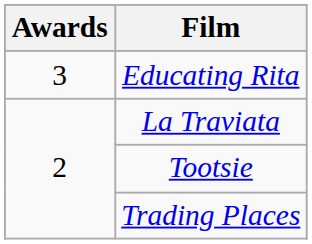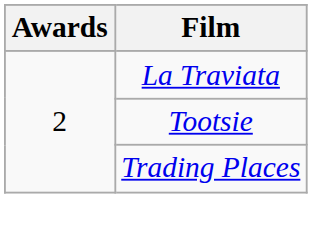- row: (211, 74)
